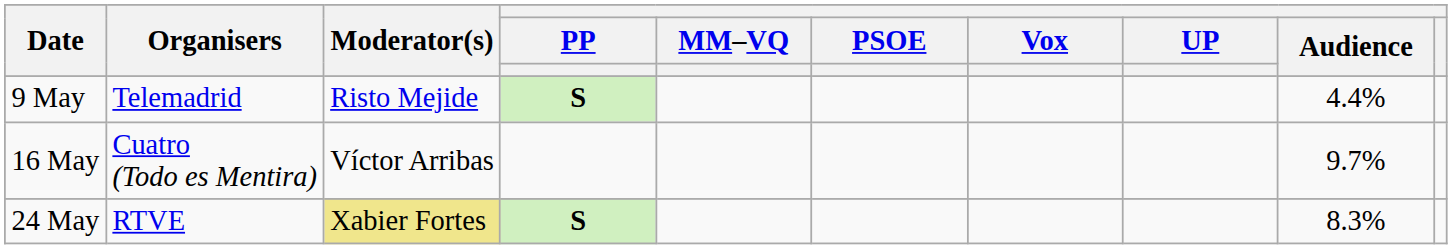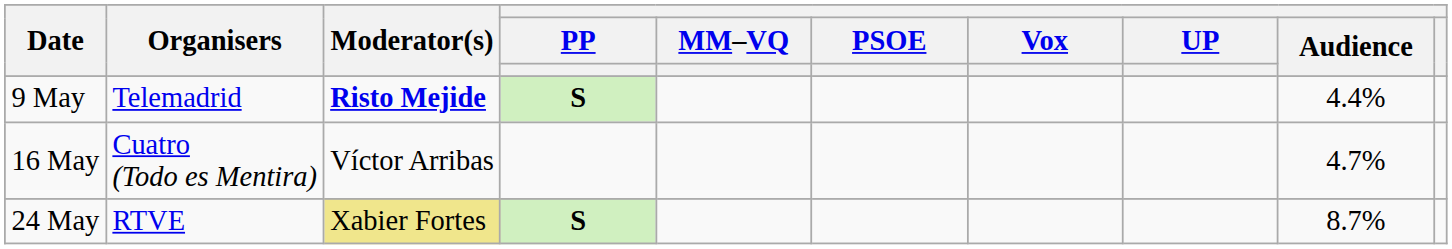(404, 98) normal -> (408, 98) bold
(1356, 159) 9.7% -> (1356, 159) 4.7%
(1356, 220) 8.3% -> (1356, 220) 8.7%
